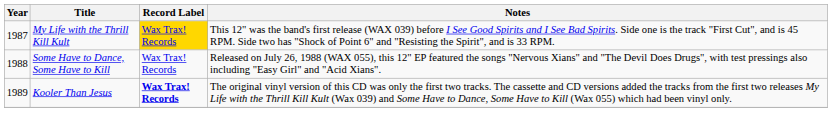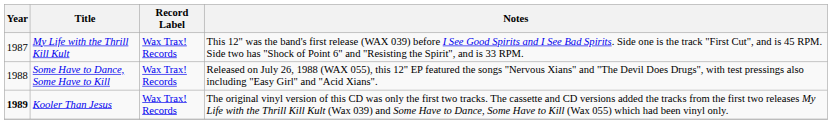(164, 35) gold background -> (165, 47) no background
(17, 92) normal -> (17, 104) bold
(166, 92) bold -> (165, 104) normal
